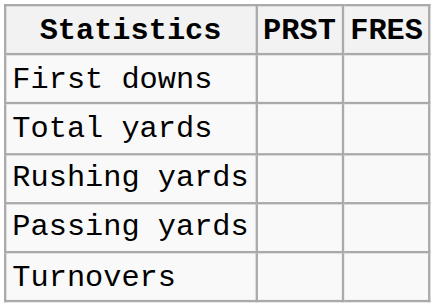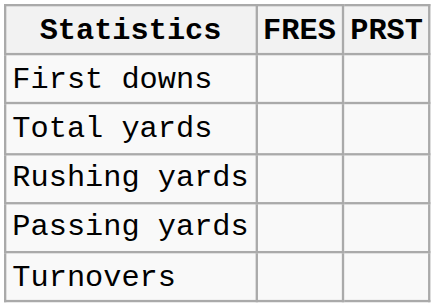columns swapped: (299, 30) <-> (387, 30)
